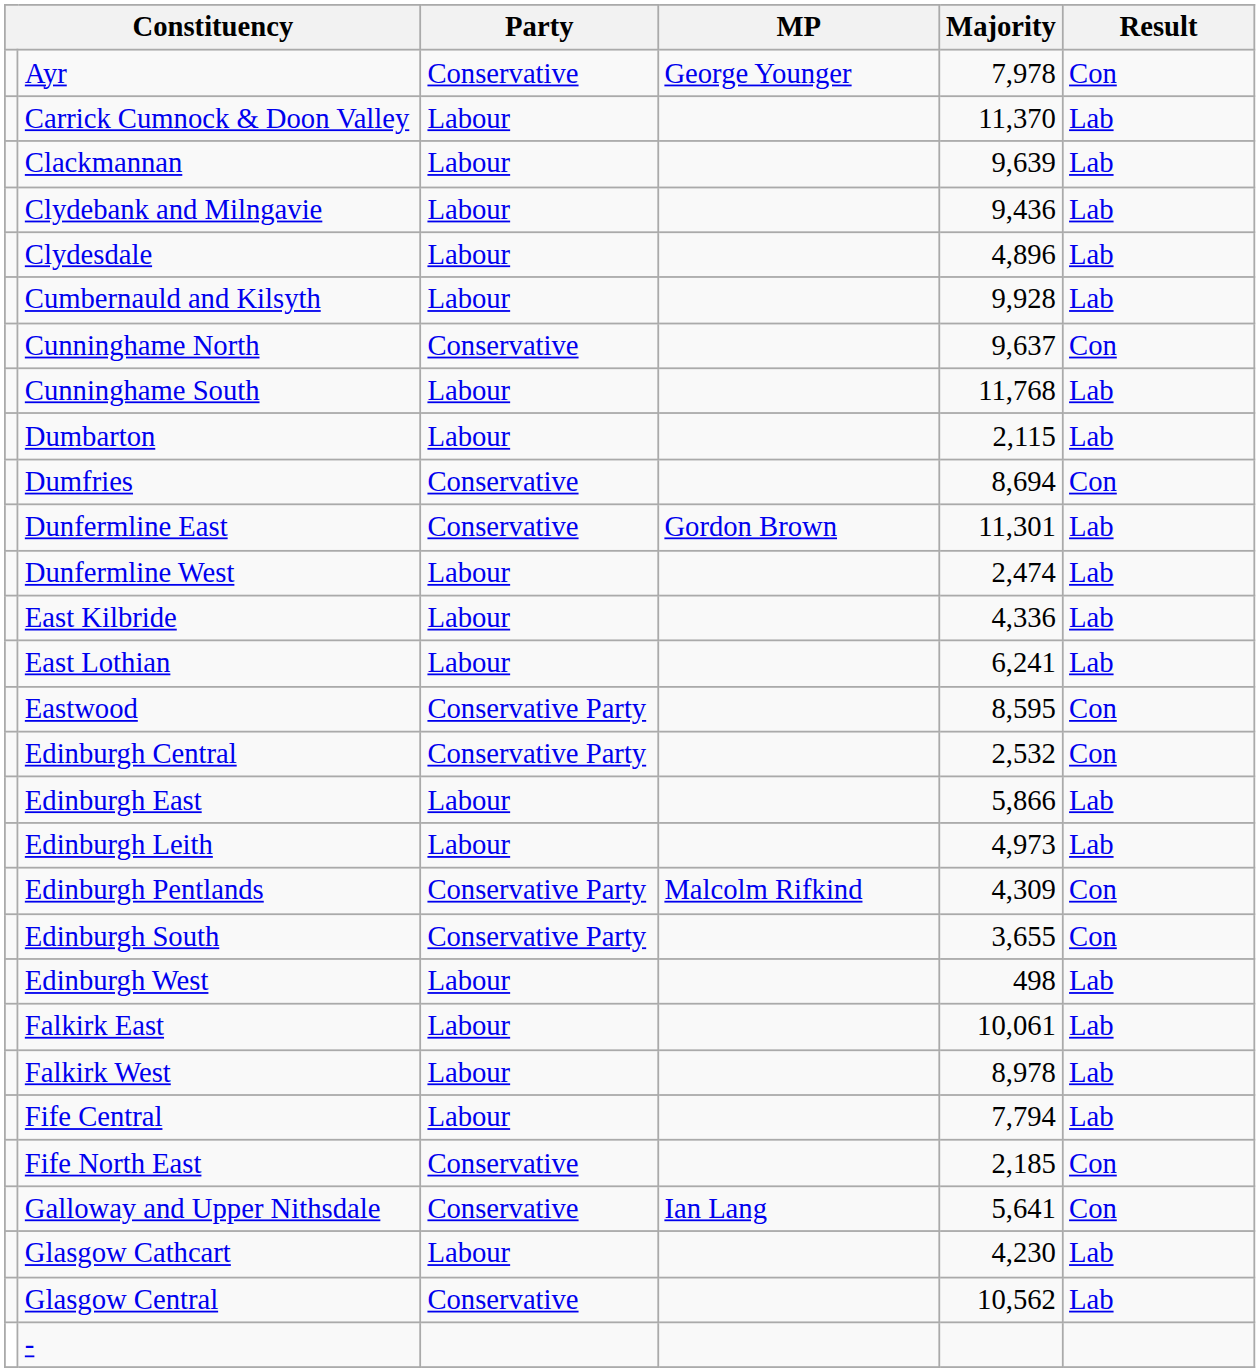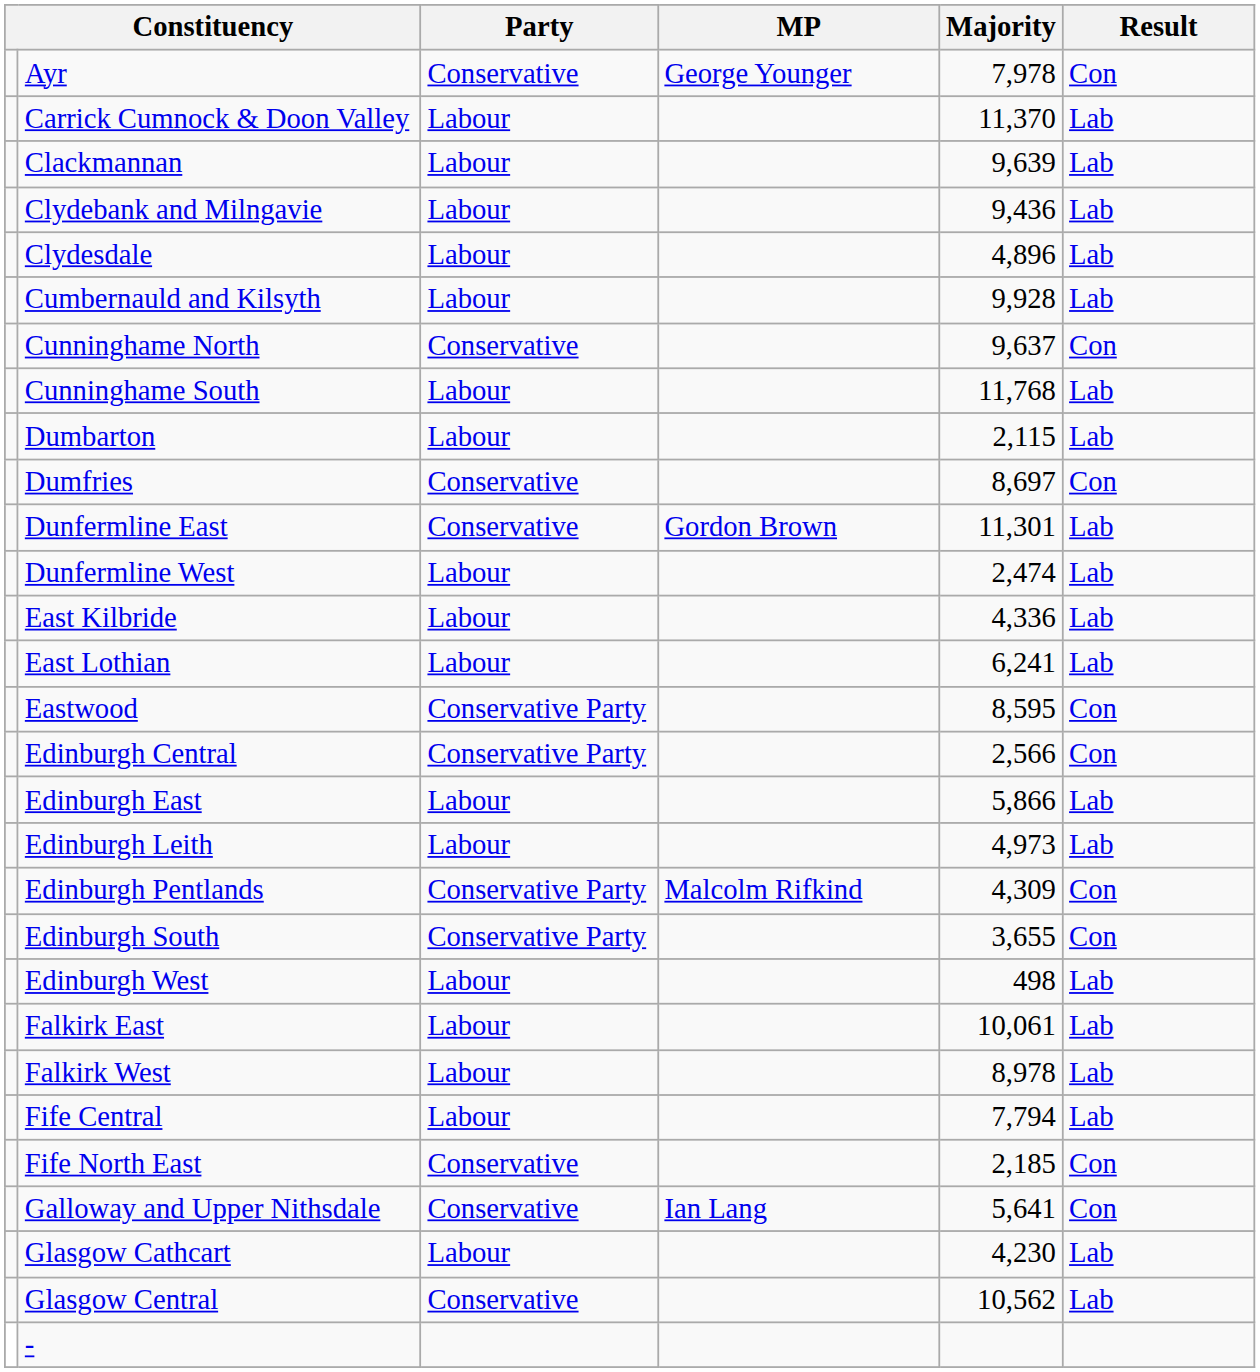(1024, 481) 8,694 -> (1024, 481) 8,697
(1024, 753) 2,532 -> (1024, 753) 2,566
